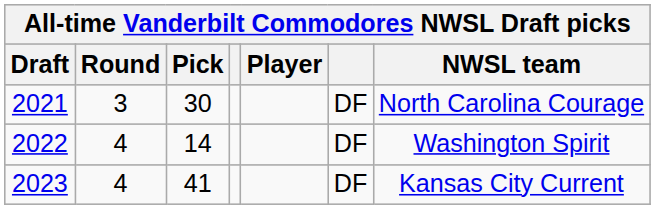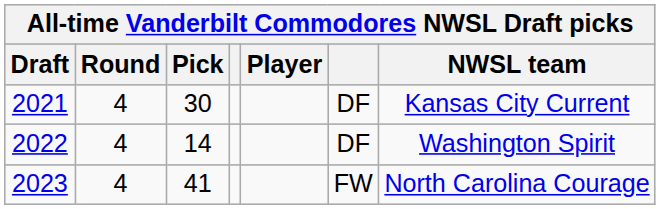(121, 104) 3 -> (121, 104) 4
(511, 104) North Carolina Courage -> (517, 104) Kansas City Current
(350, 183) DF -> (353, 183) FW
(511, 183) Kansas City Current -> (517, 183) North Carolina Courage
